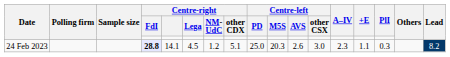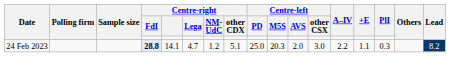(193, 45) 4.5 -> (193, 45) 4.7
(298, 45) 2.6 -> (298, 45) 2.0
(342, 45) 2.3 -> (342, 45) 2.2
